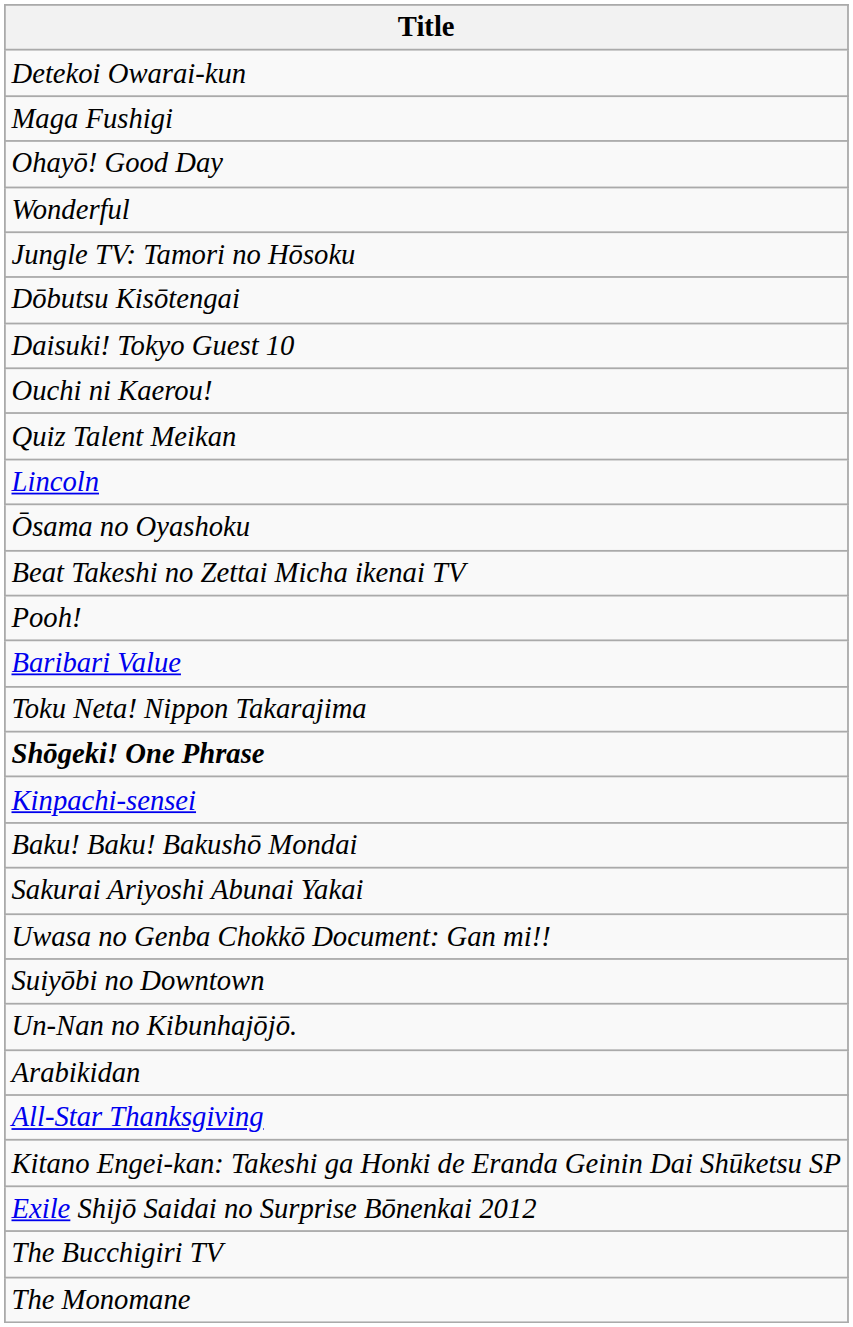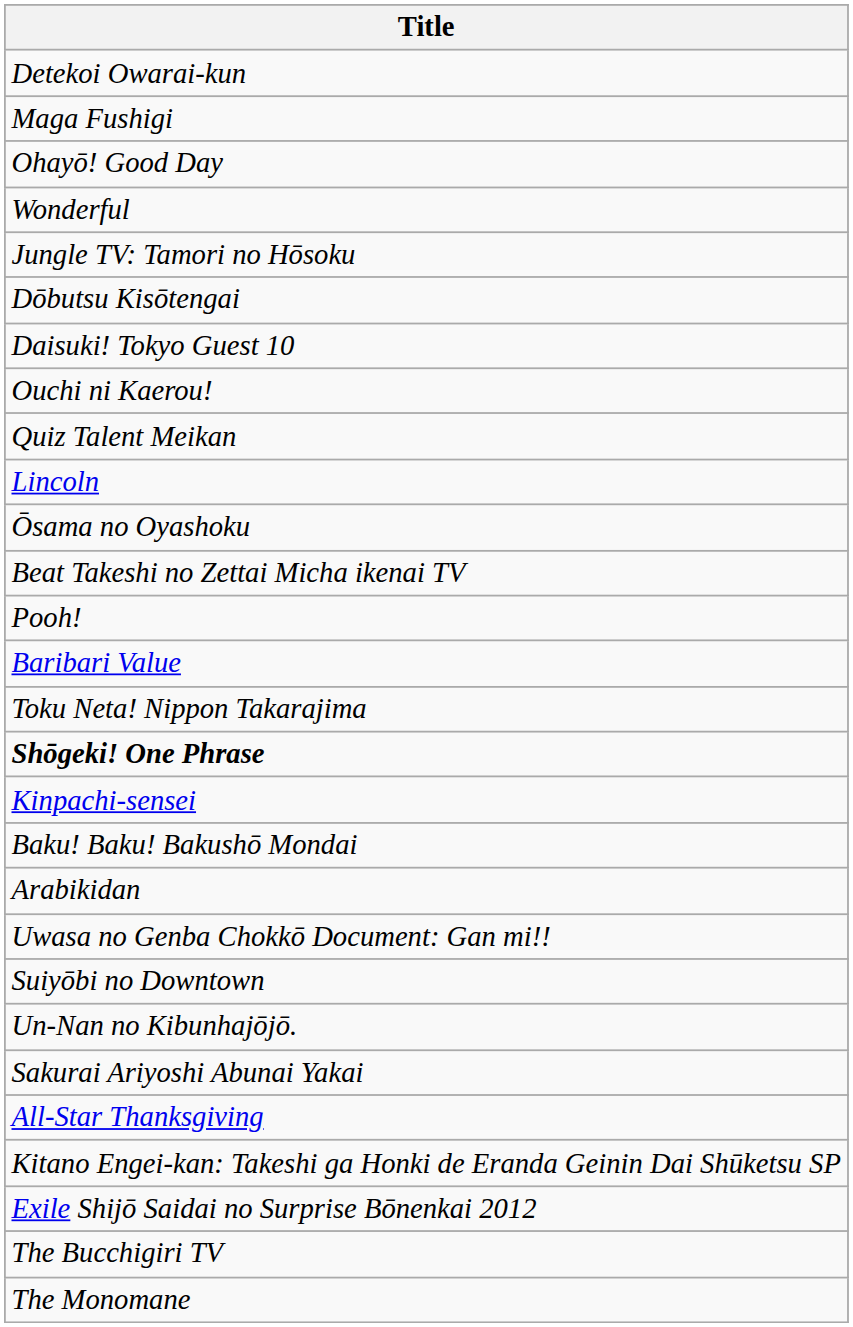(187, 890) Sakurai Ariyoshi Abunai Yakai -> (76, 890) Arabikidan
(76, 1071) Arabikidan -> (187, 1071) Sakurai Ariyoshi Abunai Yakai
